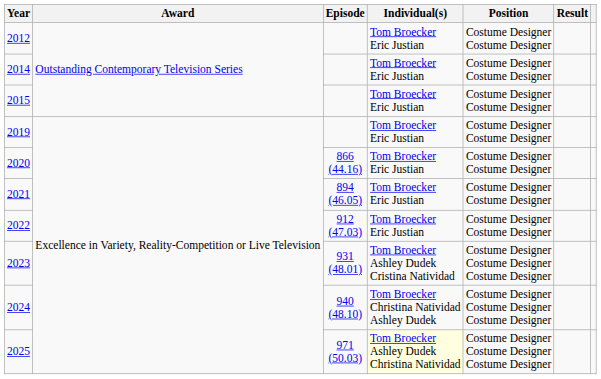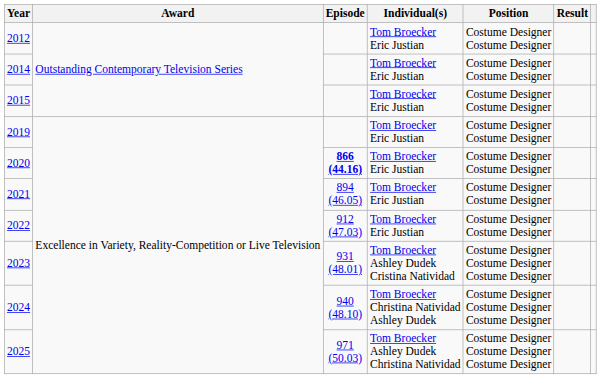(345, 163) normal -> (345, 163) bold
(415, 351) lightyellow background -> (415, 351) no background
